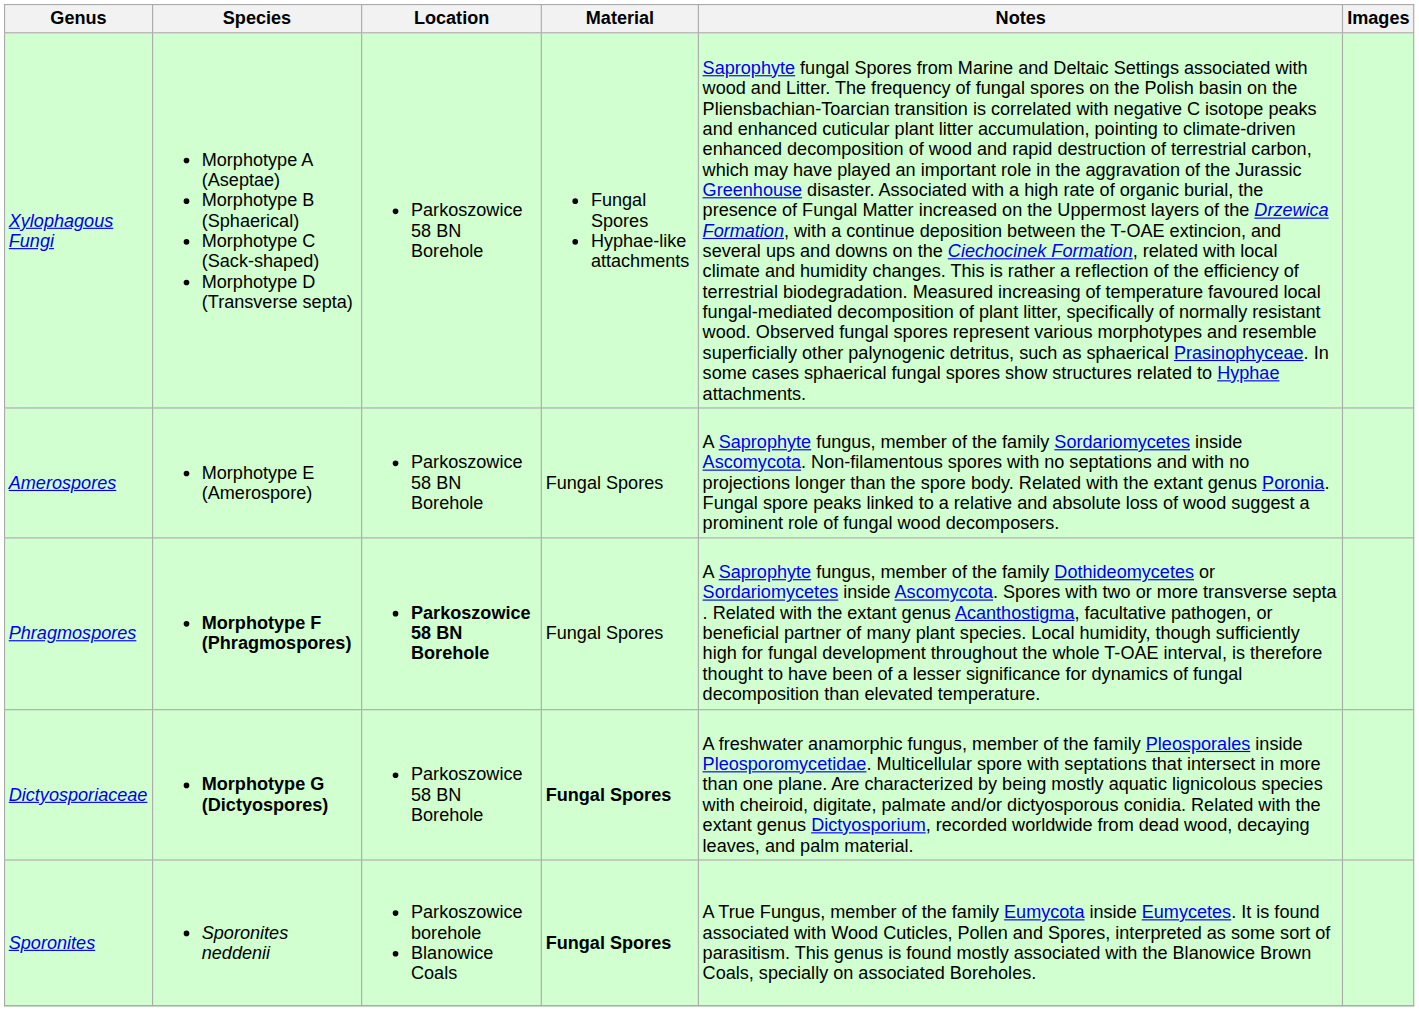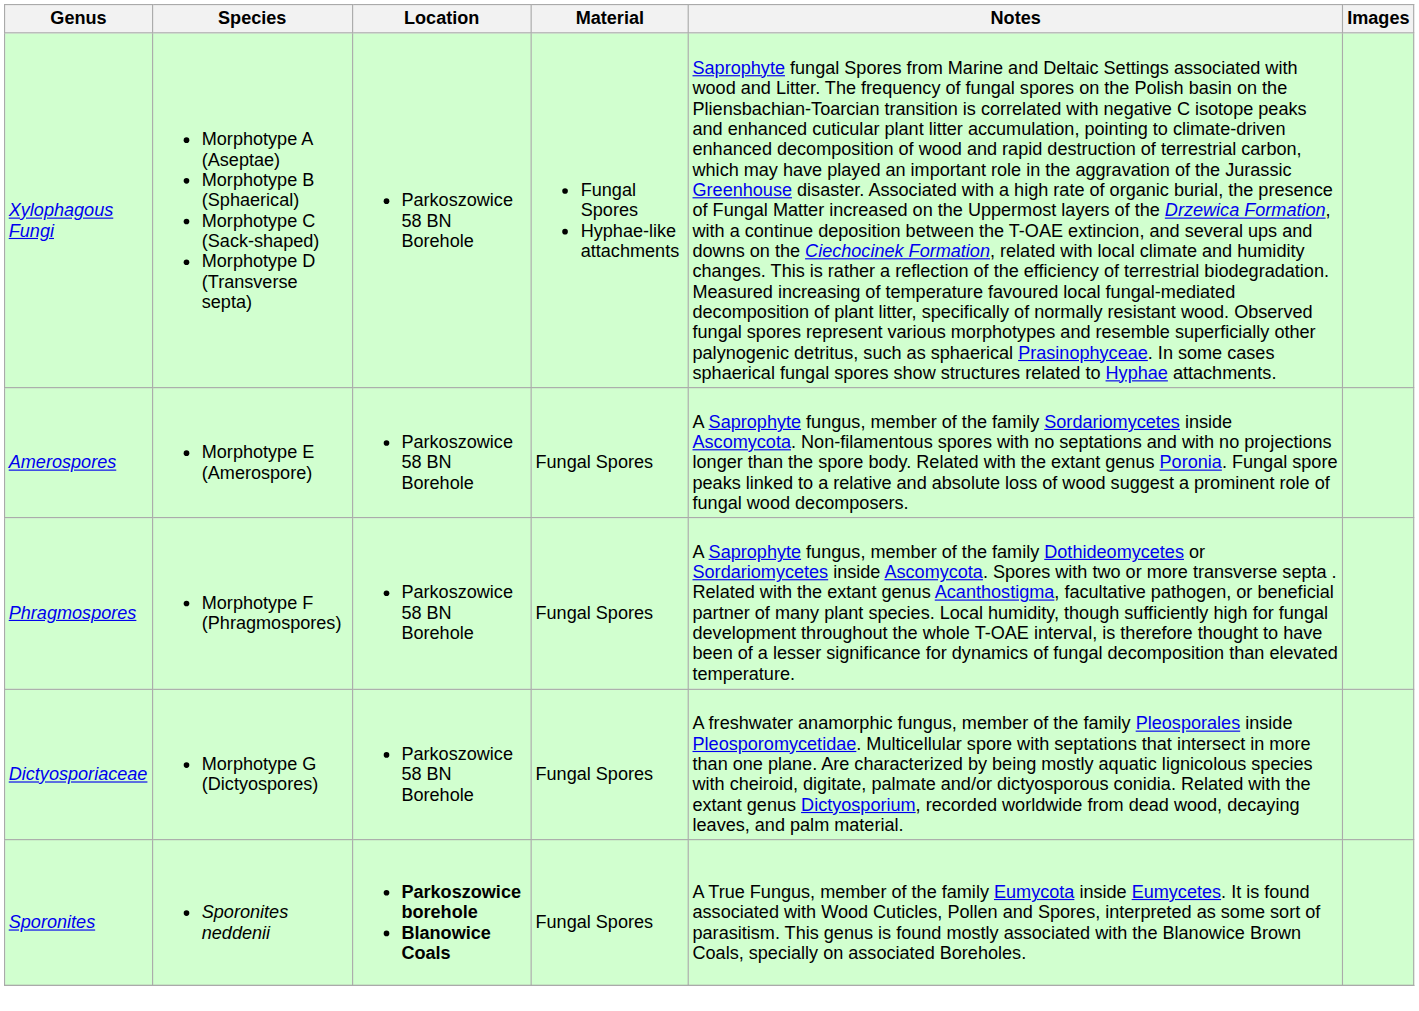(257, 634) bold -> (252, 613) normal
(452, 634) bold -> (442, 613) normal
(257, 795) bold -> (252, 774) normal
(608, 794) bold -> (594, 774) normal
(452, 943) normal -> (442, 923) bold
(608, 943) bold -> (594, 922) normal
